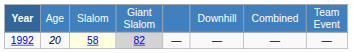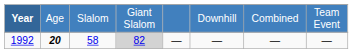(55, 41) normal -> (55, 41) bold
(93, 41) lightyellow background -> (93, 41) no background
